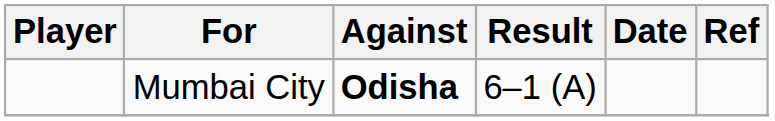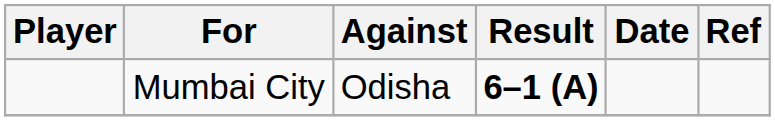(399, 86) bold -> (395, 86) normal
(540, 86) normal -> (541, 86) bold
